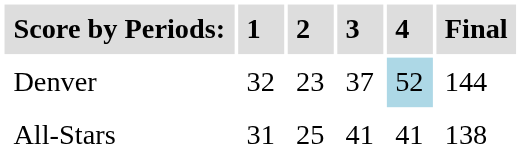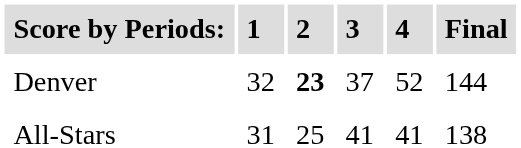(310, 82) normal -> (310, 82) bold
(409, 82) lightblue background -> (409, 82) no background
